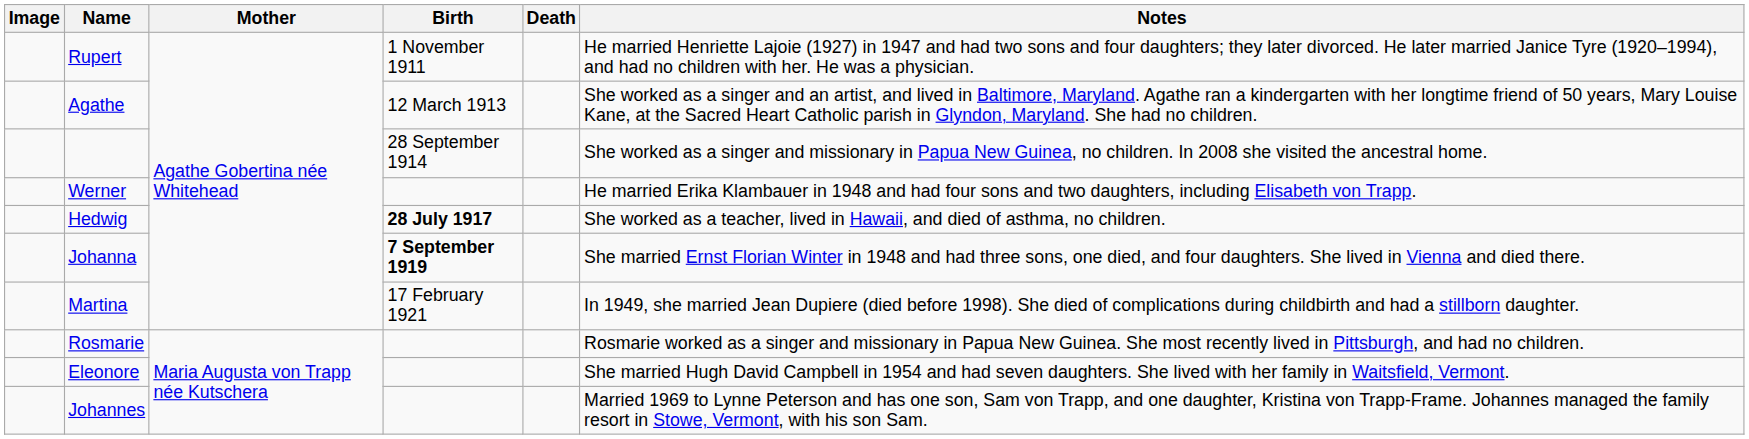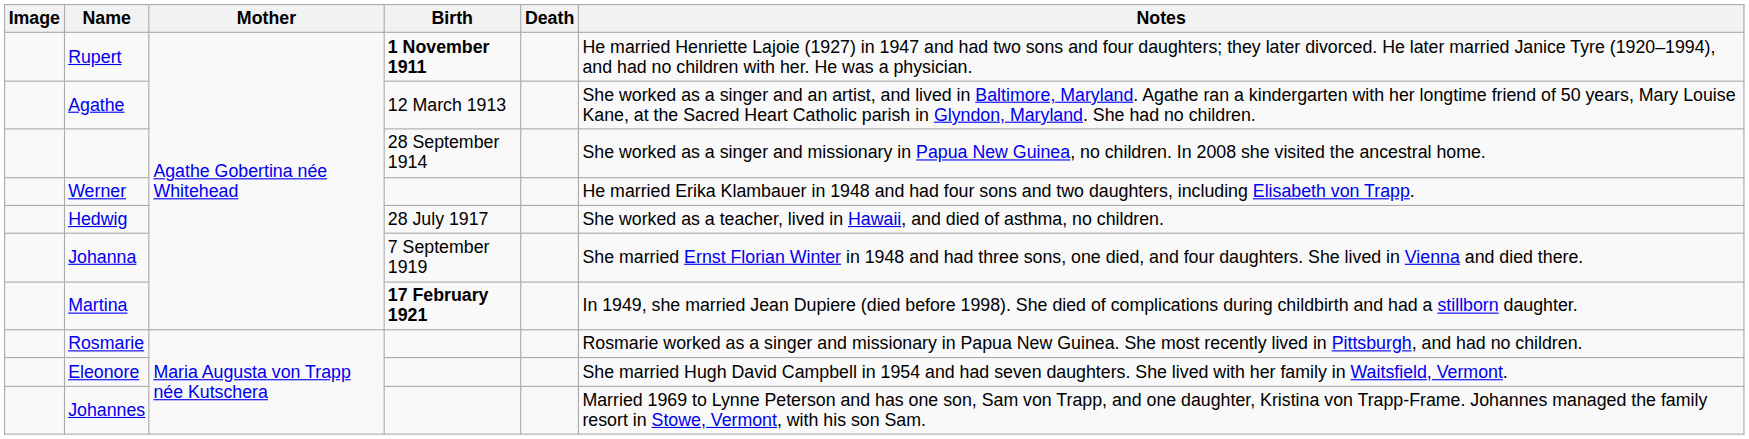(436, 56) normal -> (439, 56) bold
(440, 219) bold -> (438, 219) normal
(441, 257) bold -> (439, 257) normal
(435, 305) normal -> (438, 305) bold
